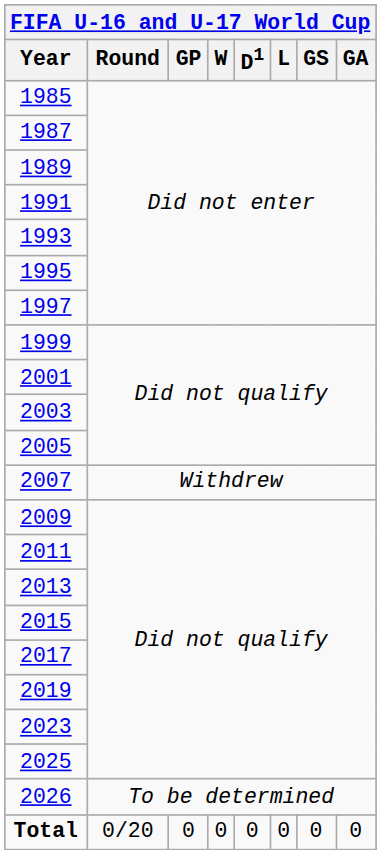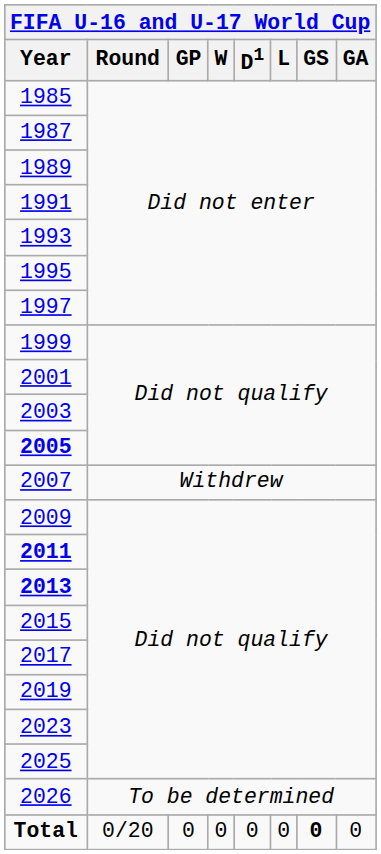(46, 447) normal -> (46, 447) bold
(46, 552) normal -> (46, 552) bold
(46, 587) normal -> (46, 587) bold
(316, 832) normal -> (316, 832) bold
